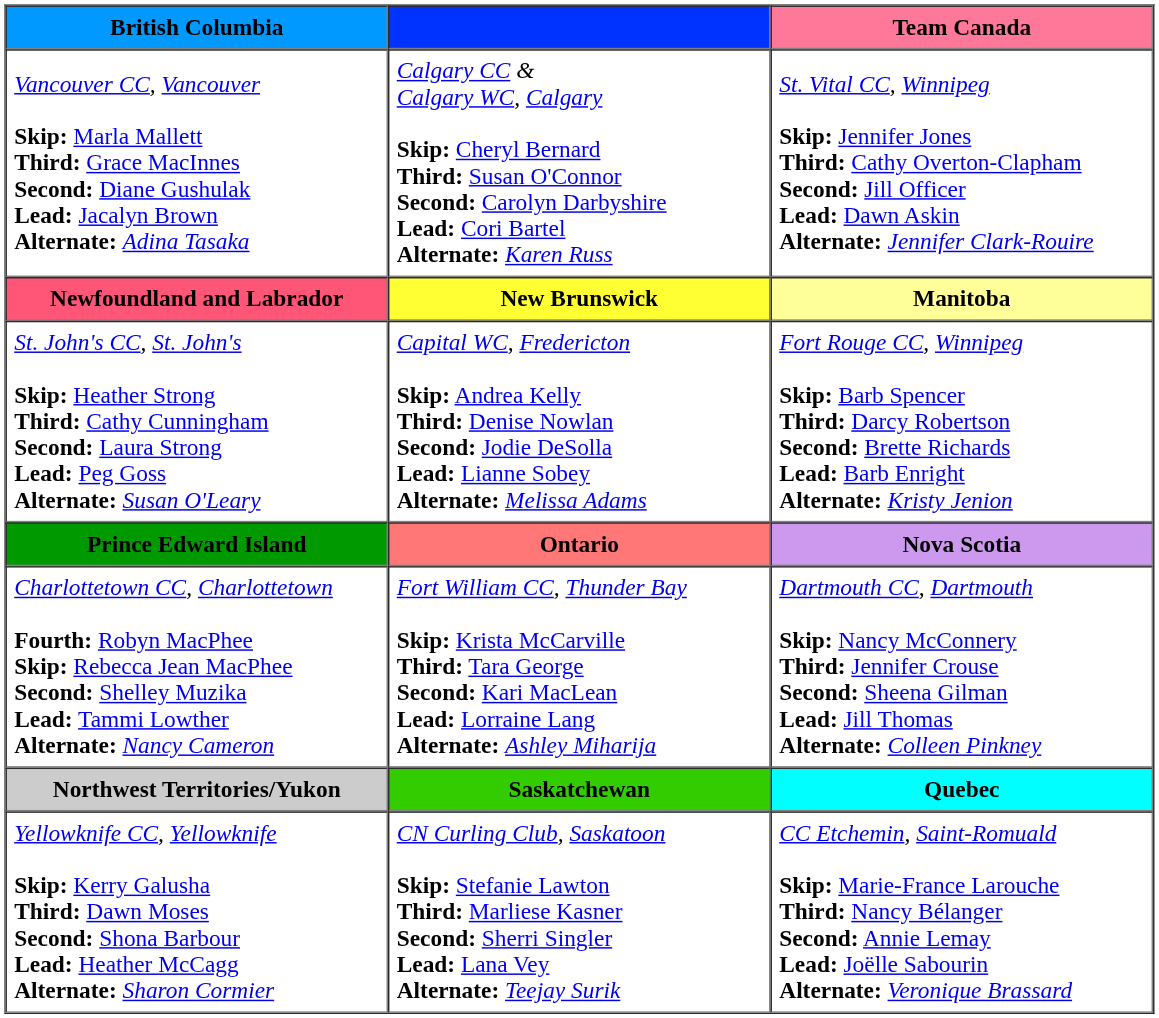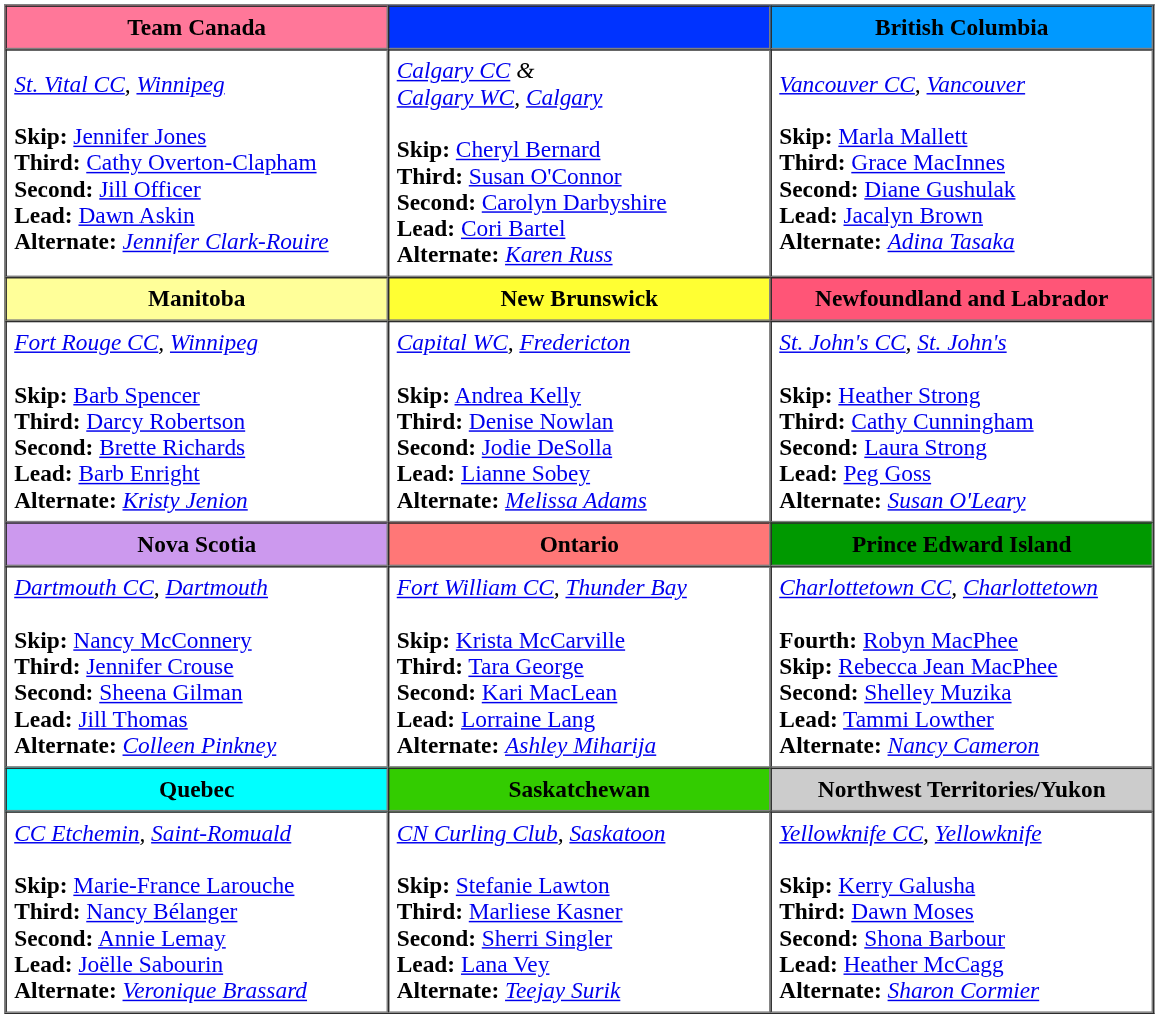columns swapped: (962, 27) <-> (197, 27)
